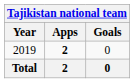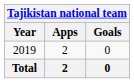(65, 50) bold -> (65, 50) normal
